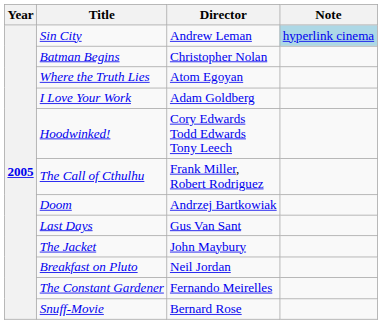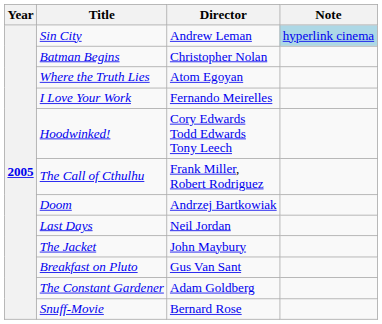(212, 98) Adam Goldberg -> (221, 98) Fernando Meirelles
(206, 225) Gus Van Sant -> (200, 225) Neil Jordan
(200, 267) Neil Jordan -> (206, 267) Gus Van Sant
(221, 288) Fernando Meirelles -> (212, 288) Adam Goldberg
